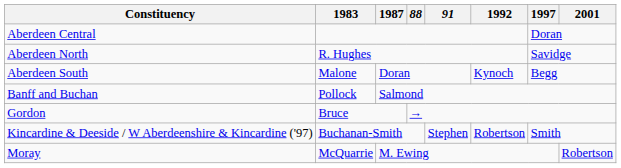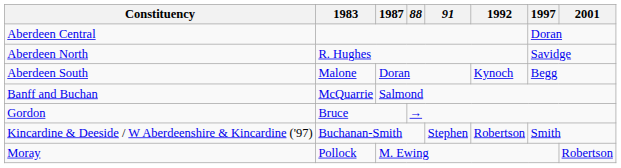(337, 93) Pollock -> (346, 93) McQuarrie
(346, 152) McQuarrie -> (337, 152) Pollock
